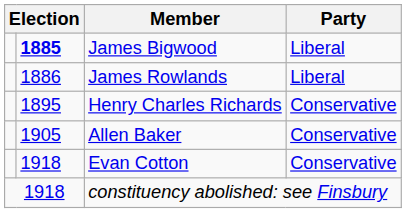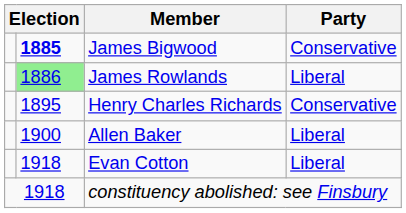(318, 47) Liberal -> (343, 47) Conservative
(41, 76) no background -> (41, 76) lightgreen background
(41, 134) 1905 -> (41, 134) 1900
(343, 134) Conservative -> (318, 134) Liberal
(343, 163) Conservative -> (318, 163) Liberal
